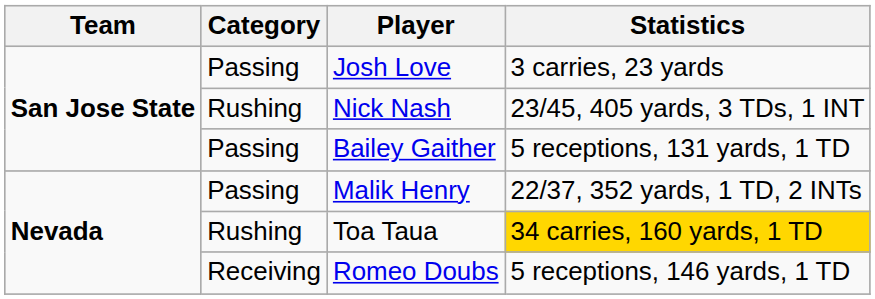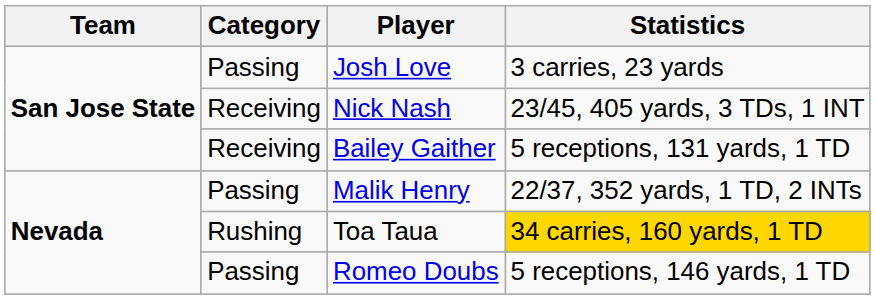(255, 108) Rushing -> (264, 108) Receiving
(253, 149) Passing -> (264, 149) Receiving
(264, 272) Receiving -> (253, 272) Passing
